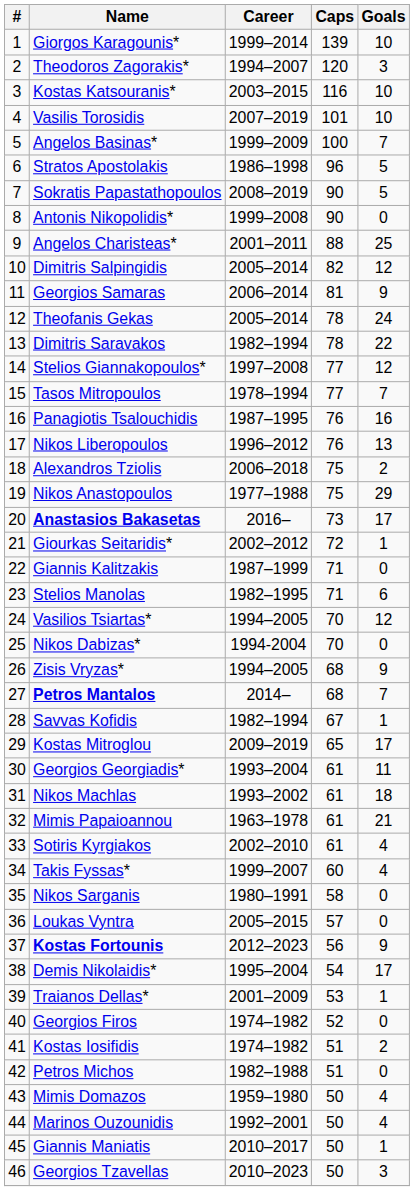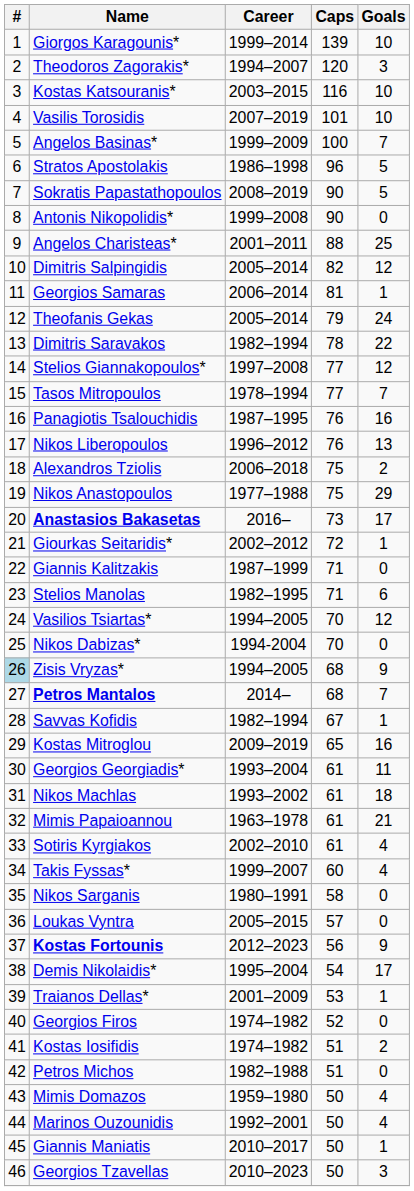(383, 293) 9 -> (383, 293) 1
(335, 318) 78 -> (335, 318) 79
(17, 670) no background -> (17, 670) lightblue background
(383, 745) 17 -> (383, 745) 16
